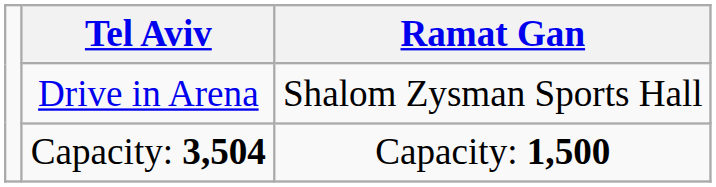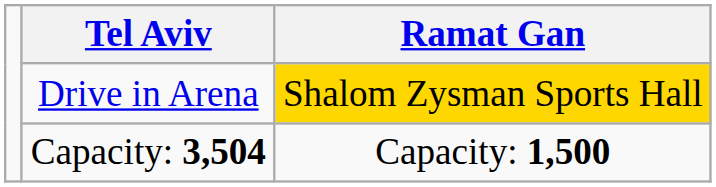(493, 92) no background -> (493, 92) gold background
